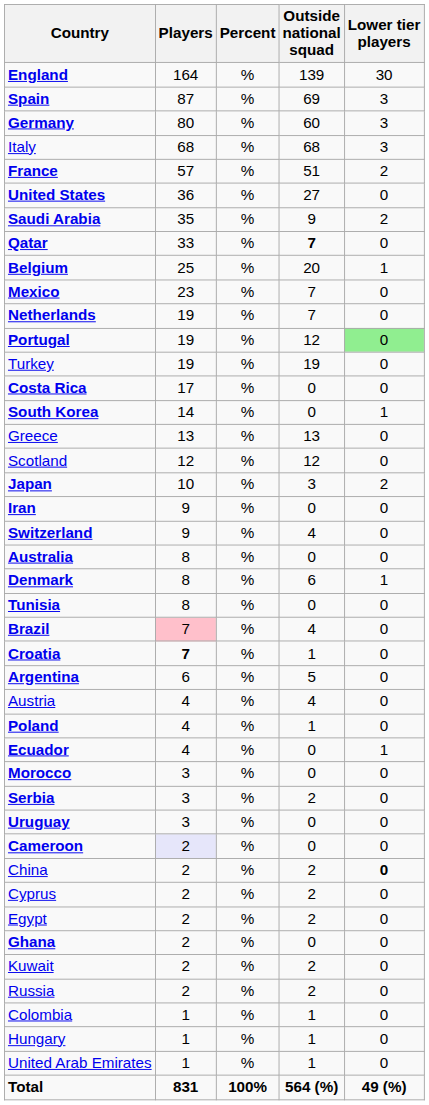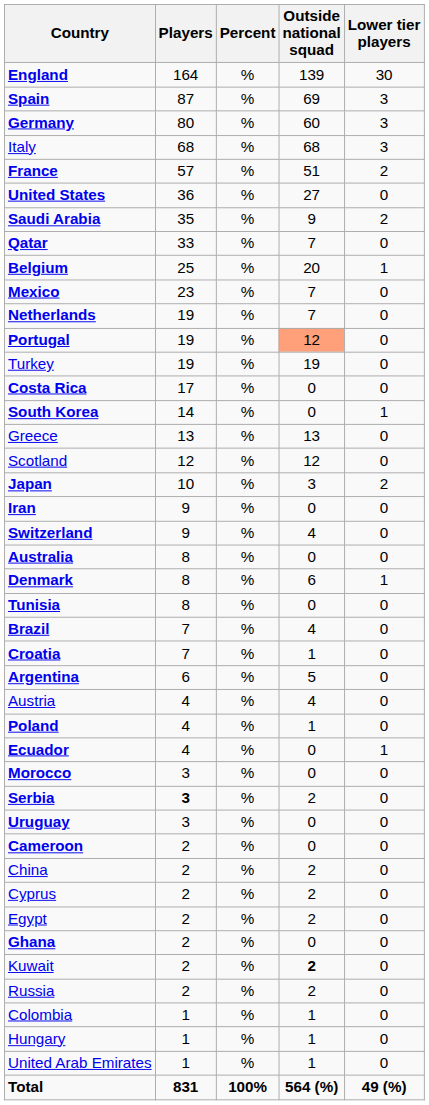(312, 243) bold -> (312, 243) normal
(312, 340) no background -> (312, 340) lightsalmon background
(384, 340) lightgreen background -> (384, 340) no background
(186, 629) pink background -> (186, 629) no background
(186, 653) bold -> (186, 653) normal
(186, 798) normal -> (186, 798) bold
(186, 846) lavender background -> (186, 846) no background
(384, 870) bold -> (384, 870) normal
(312, 966) normal -> (312, 966) bold
